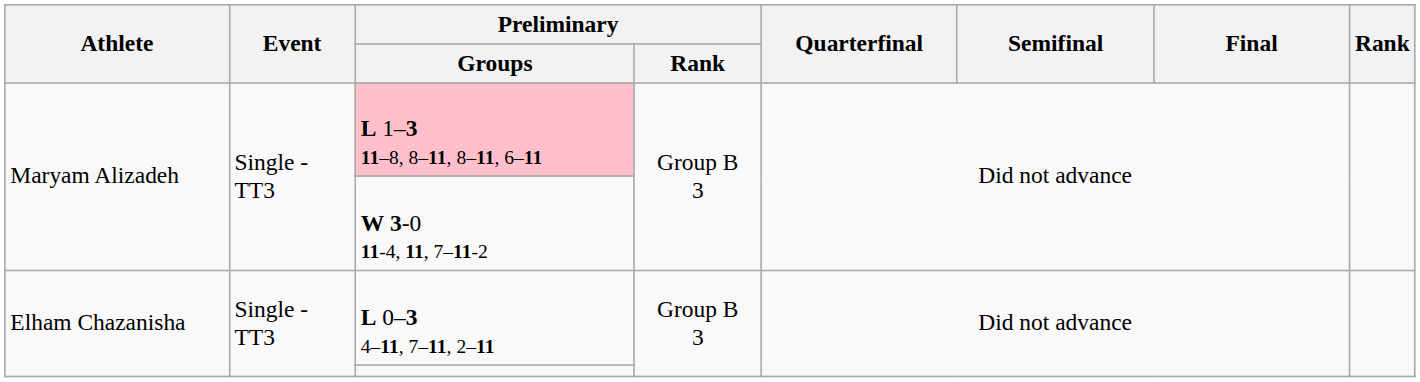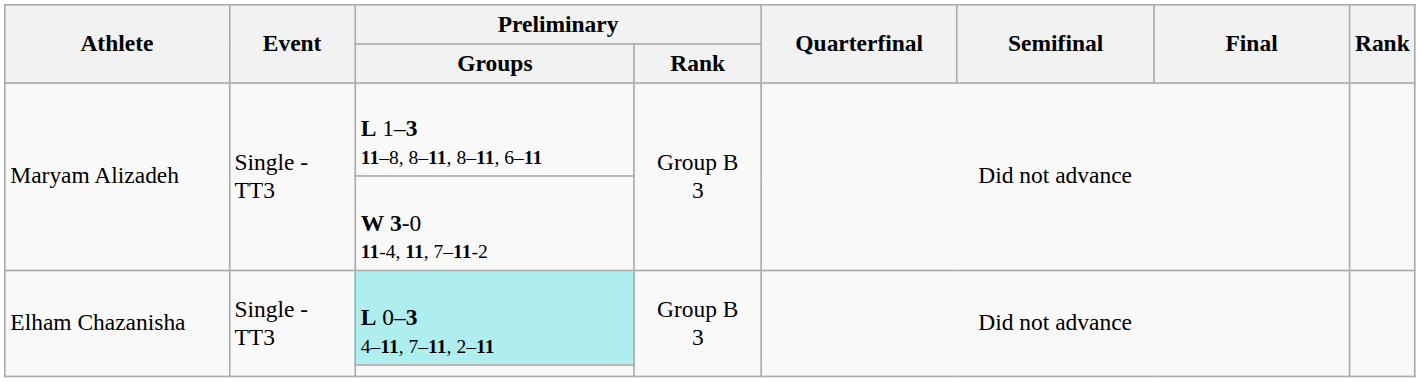(451, 143) pink background -> (451, 143) no background
(428, 331) no background -> (428, 331) paleturquoise background
